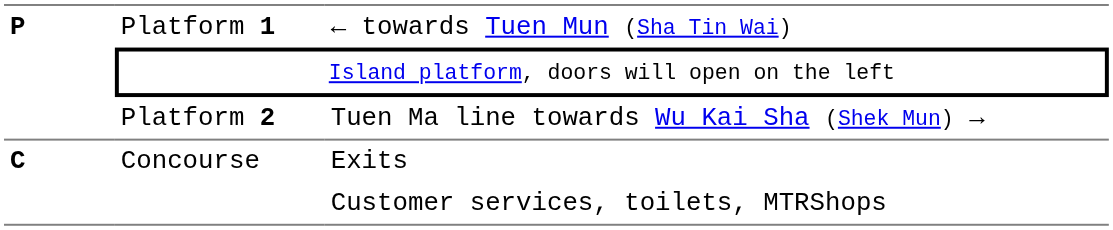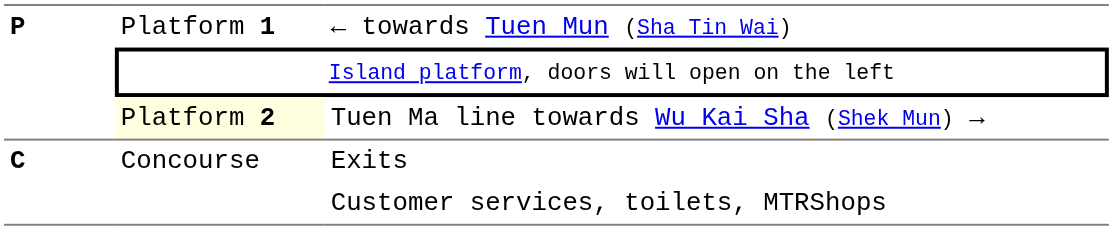(198, 118) no background -> (198, 118) lightyellow background
